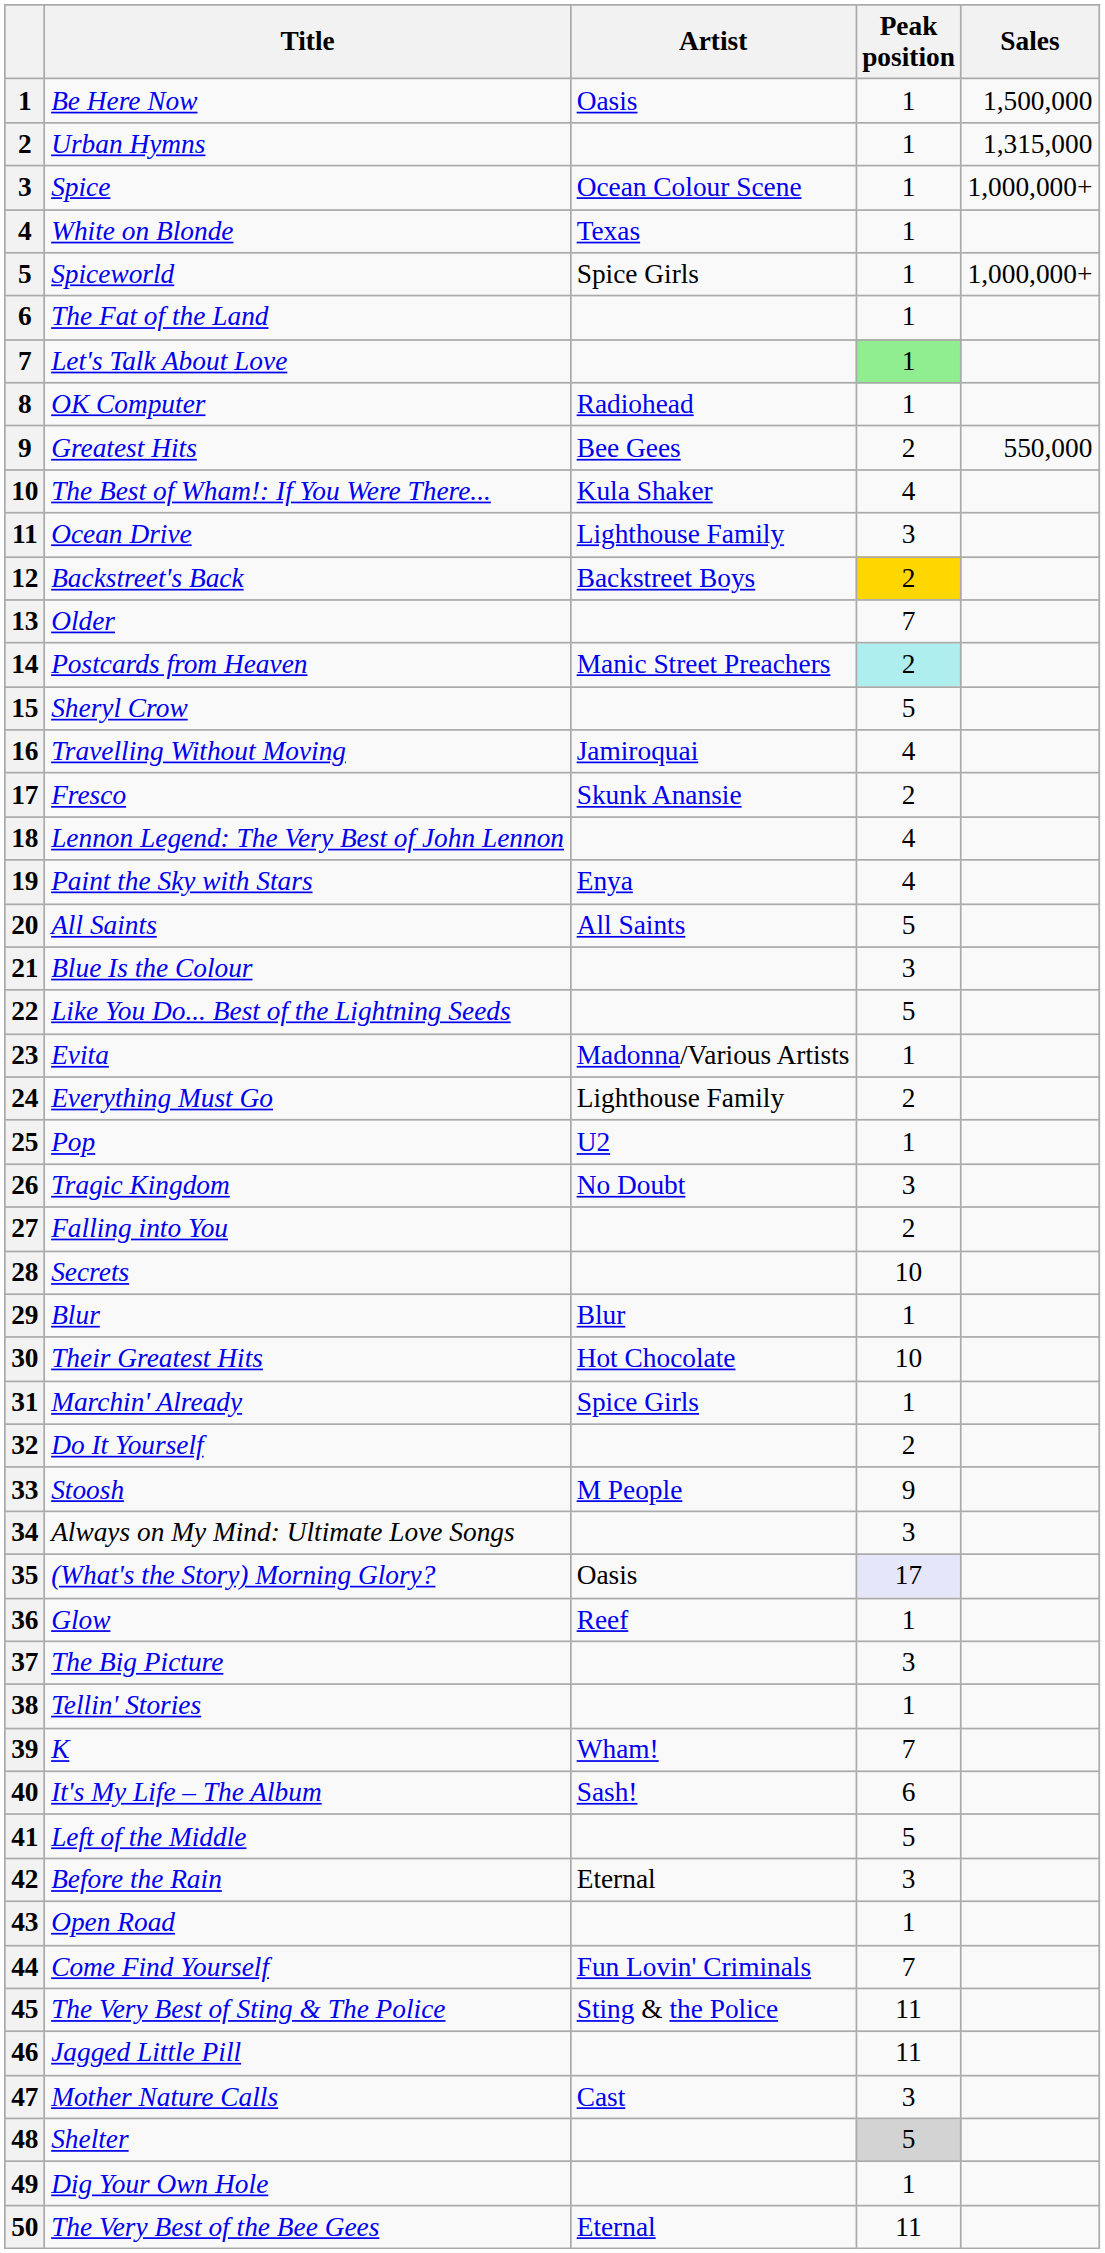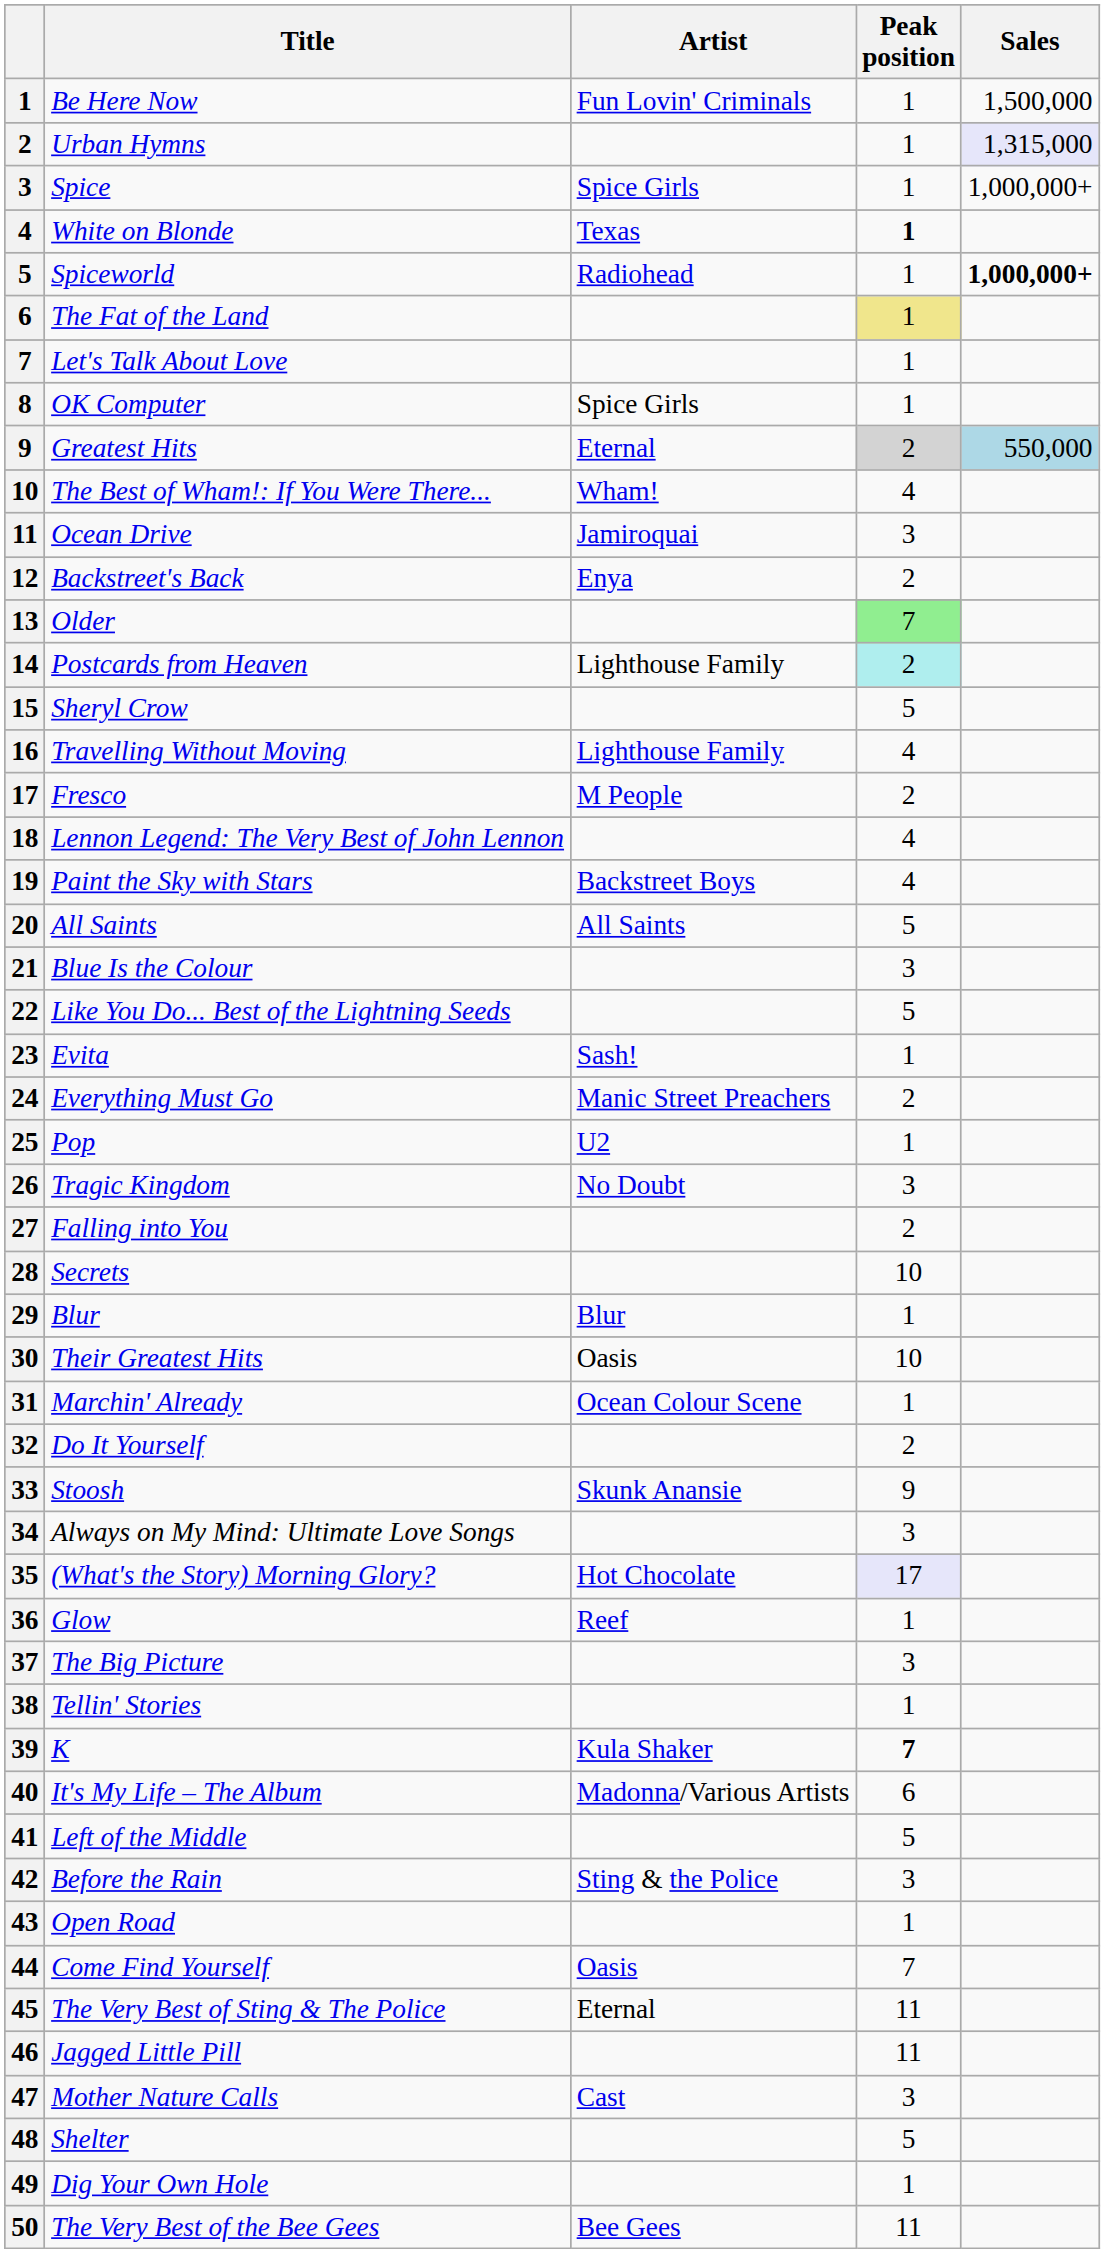(607, 100) Oasis -> (694, 100) Fun Lovin' Criminals
(1038, 143) no background -> (1038, 143) lavender background
(689, 187) Ocean Colour Scene -> (638, 187) Spice Girls
(909, 230) normal -> (909, 230) bold
(638, 273) Spice Girls -> (635, 273) Radiohead
(1030, 273) normal -> (1030, 273) bold
(909, 317) no background -> (909, 317) khaki background
(909, 360) lightgreen background -> (909, 360) no background
(635, 404) Radiohead -> (638, 404) Spice Girls
(629, 447) Bee Gees -> (616, 447) Eternal
(909, 447) no background -> (909, 447) lightgrey background
(1048, 447) no background -> (1048, 447) lightblue background
(645, 490) Kula Shaker -> (618, 490) Wham!
(680, 534) Lighthouse Family -> (637, 534) Jamiroquai
(666, 577) Backstreet Boys -> (605, 577) Enya
(909, 577) gold background -> (909, 577) no background
(909, 621) no background -> (909, 621) lightgreen background
(704, 664) Manic Street Preachers -> (680, 664) Lighthouse Family
(637, 751) Jamiroquai -> (680, 751) Lighthouse Family
(659, 794) Skunk Anansie -> (629, 794) M People
(605, 881) Enya -> (666, 881) Backstreet Boys
(713, 1054) Madonna/Various Artists -> (607, 1054) Sash!
(680, 1098) Lighthouse Family -> (704, 1098) Manic Street Preachers
(656, 1358) Hot Chocolate -> (607, 1358) Oasis
(638, 1402) Spice Girls -> (689, 1402) Ocean Colour Scene
(629, 1488) M People -> (659, 1488) Skunk Anansie
(607, 1575) Oasis -> (656, 1575) Hot Chocolate
(618, 1749) Wham! -> (645, 1749) Kula Shaker
(909, 1749) normal -> (909, 1749) bold
(607, 1792) Sash! -> (713, 1792) Madonna/Various Artists
(616, 1879) Eternal -> (677, 1879) Sting & the Police
(694, 1966) Fun Lovin' Criminals -> (607, 1966) Oasis
(677, 2009) Sting & the Police -> (616, 2009) Eternal
(909, 2139) lightgrey background -> (909, 2139) no background
(616, 2226) Eternal -> (629, 2226) Bee Gees
